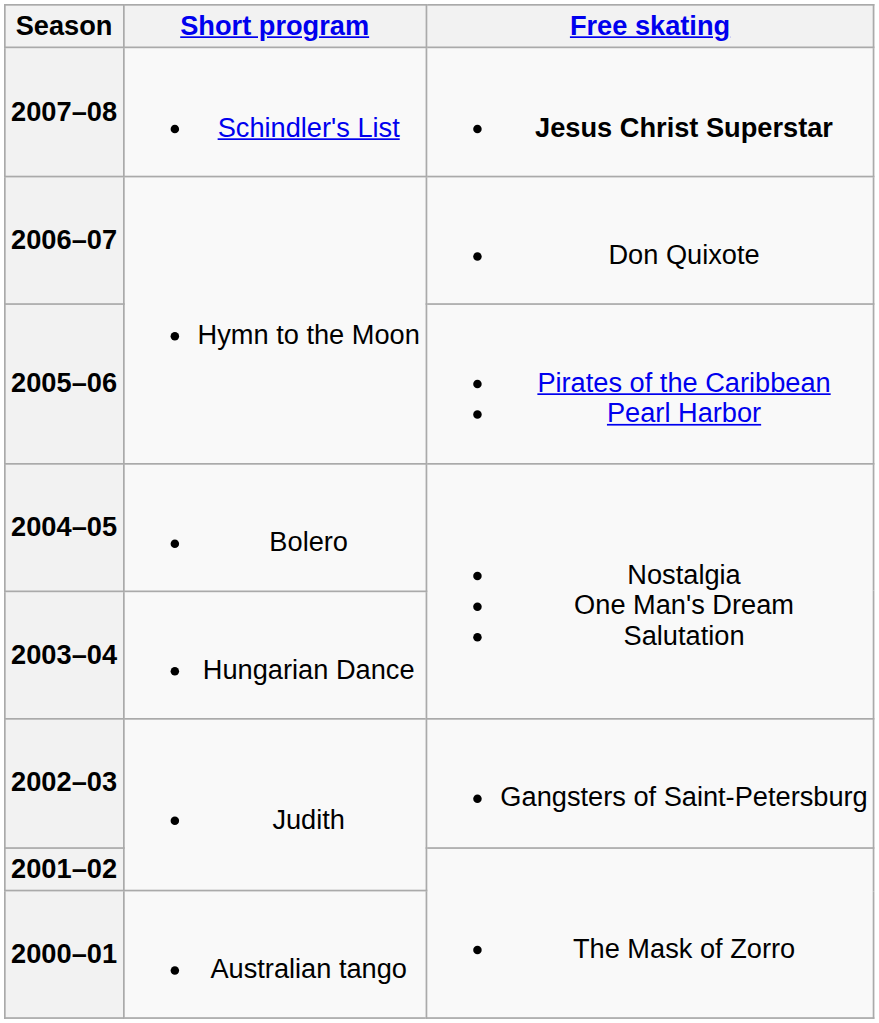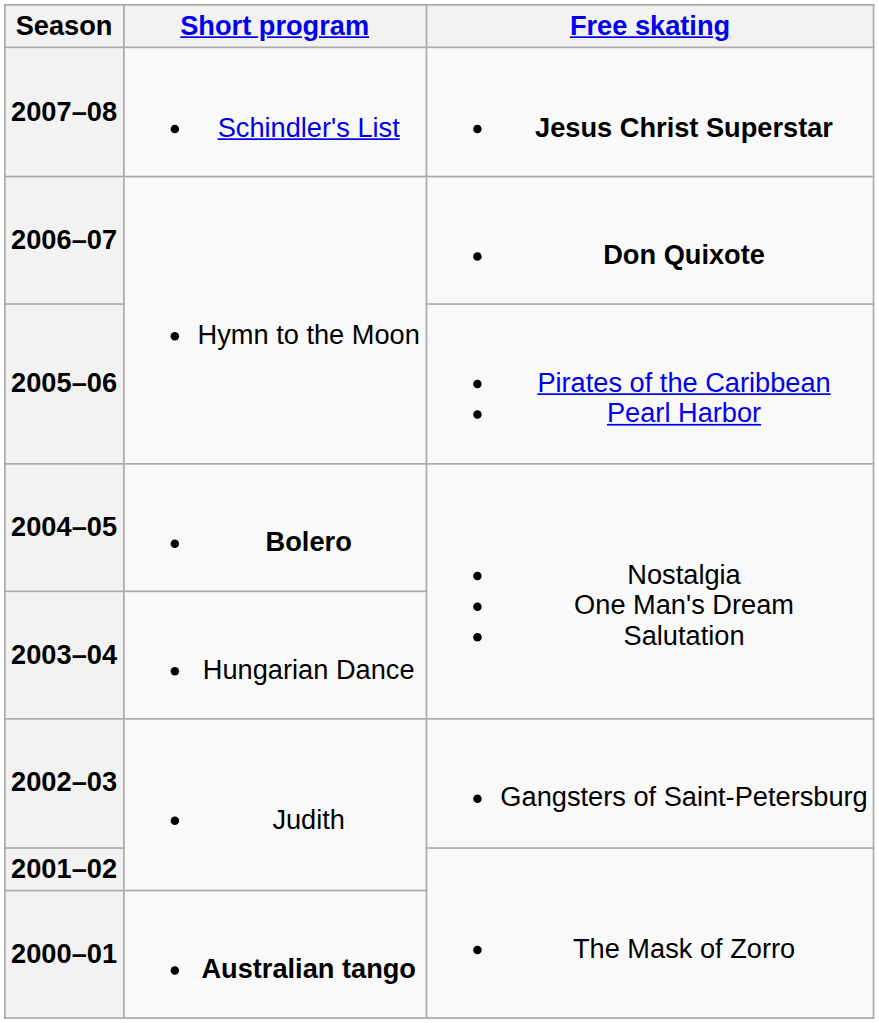(650, 255) normal -> (650, 255) bold
(275, 542) normal -> (275, 542) bold
(275, 970) normal -> (275, 970) bold
